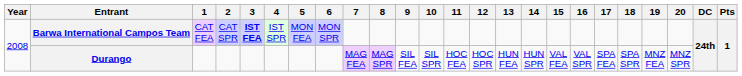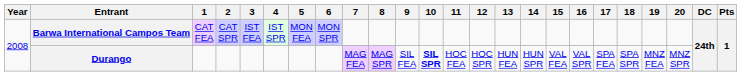(252, 32) bold -> (252, 32) normal
(431, 58) normal -> (431, 58) bold
